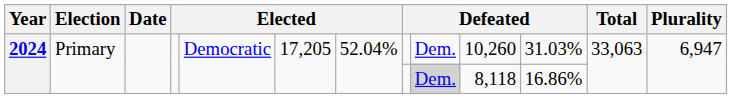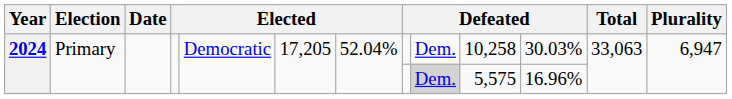(490, 49) 10,260 -> (490, 49) 10,258
(553, 49) 31.03% -> (553, 49) 30.03%
(495, 78) 8,118 -> (495, 78) 5,575
(553, 78) 16.86% -> (553, 78) 16.96%
